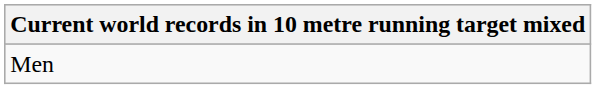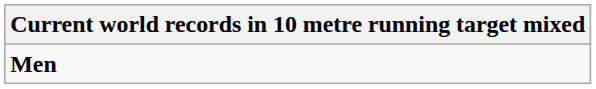(32, 63) normal -> (34, 63) bold
